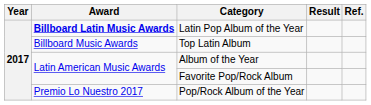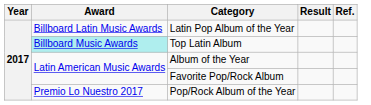(104, 28) bold -> (98, 28) normal
(86, 44) no background -> (86, 44) paleturquoise background
